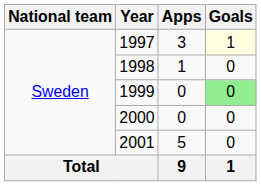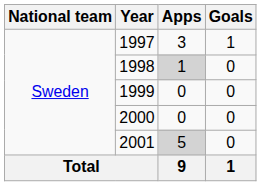(231, 42) lightyellow background -> (231, 42) no background
(182, 67) no background -> (182, 67) lightgrey background
(231, 92) lightgreen background -> (231, 92) no background
(182, 142) no background -> (182, 142) lightgrey background
